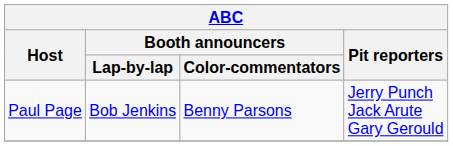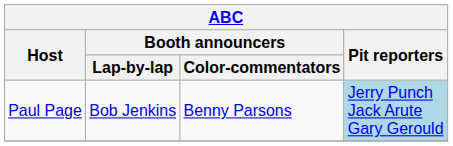(396, 111) no background -> (396, 111) lightblue background
